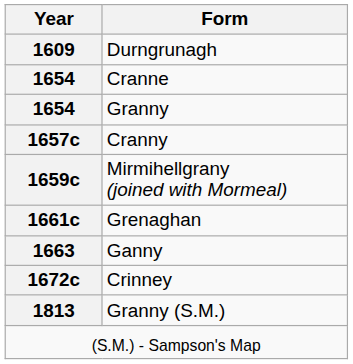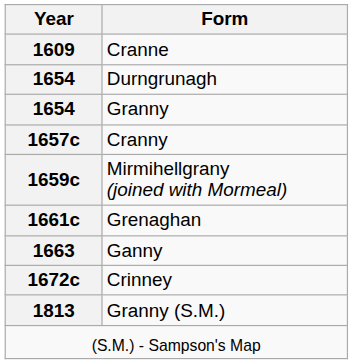(162, 49) Durngrunagh -> (138, 49) Cranne
(138, 79) Cranne -> (162, 79) Durngrunagh
